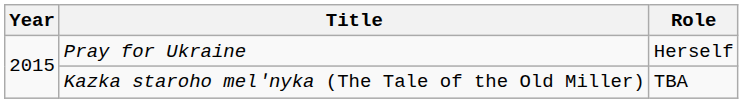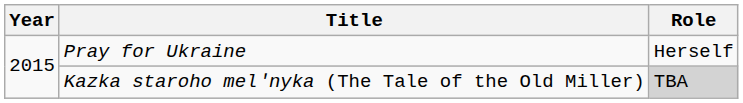(671, 82) no background -> (671, 82) lightgrey background
